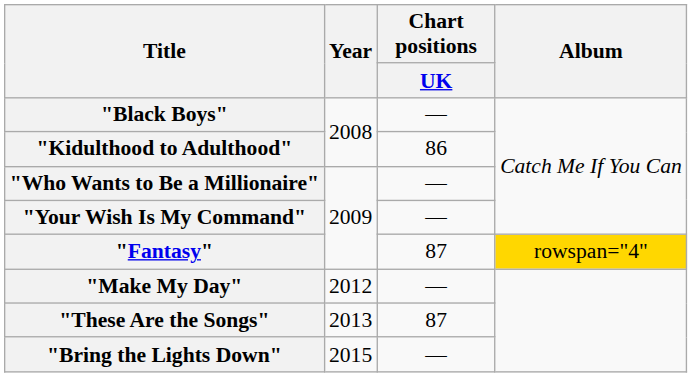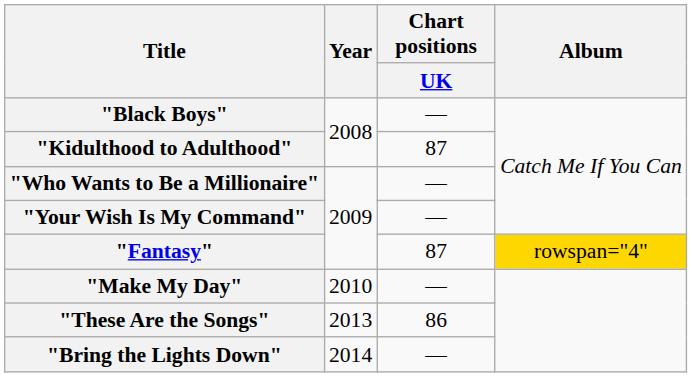(436, 148) 86 -> (436, 148) 87
(351, 285) 2012 -> (351, 285) 2010
(436, 319) 87 -> (436, 319) 86
(351, 354) 2015 -> (351, 354) 2014
